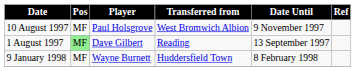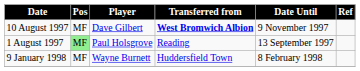(122, 27) Paul Holsgrove -> (117, 27) Dave Gilbert
(203, 27) normal -> (205, 27) bold
(117, 43) Dave Gilbert -> (122, 43) Paul Holsgrove
